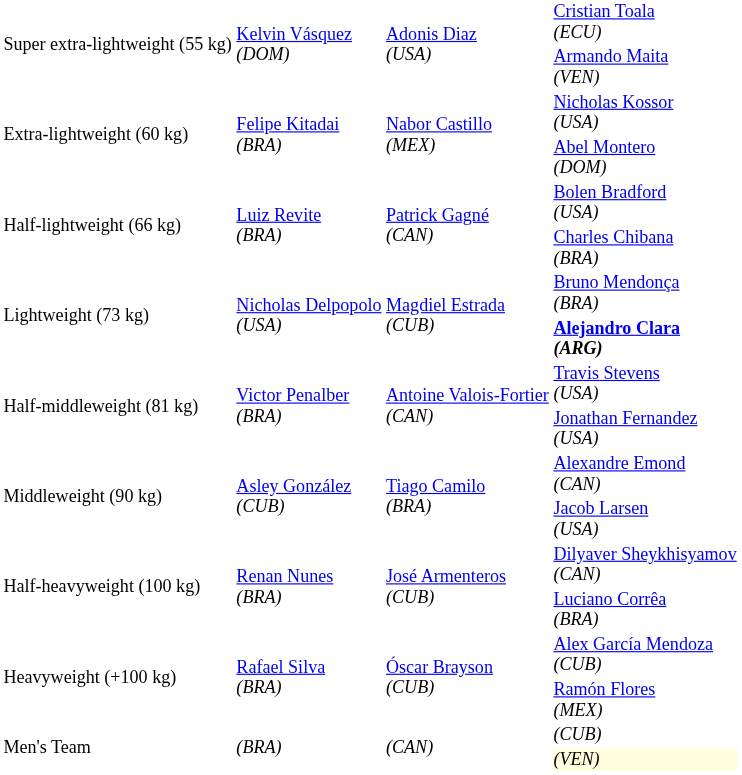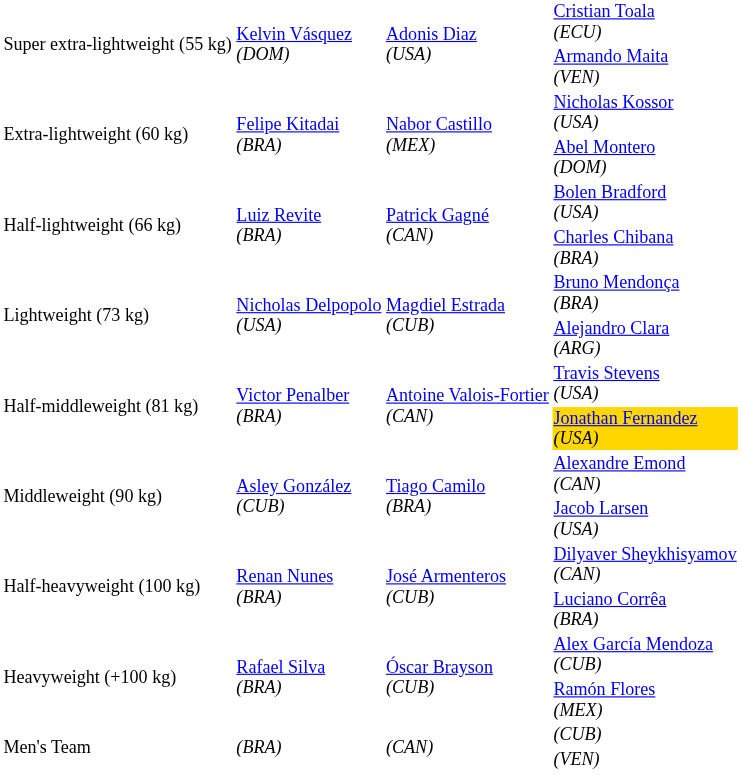(617, 338) bold -> (611, 338) normal
(625, 428) no background -> (625, 428) gold background
(576, 759) lightyellow background -> (576, 759) no background
